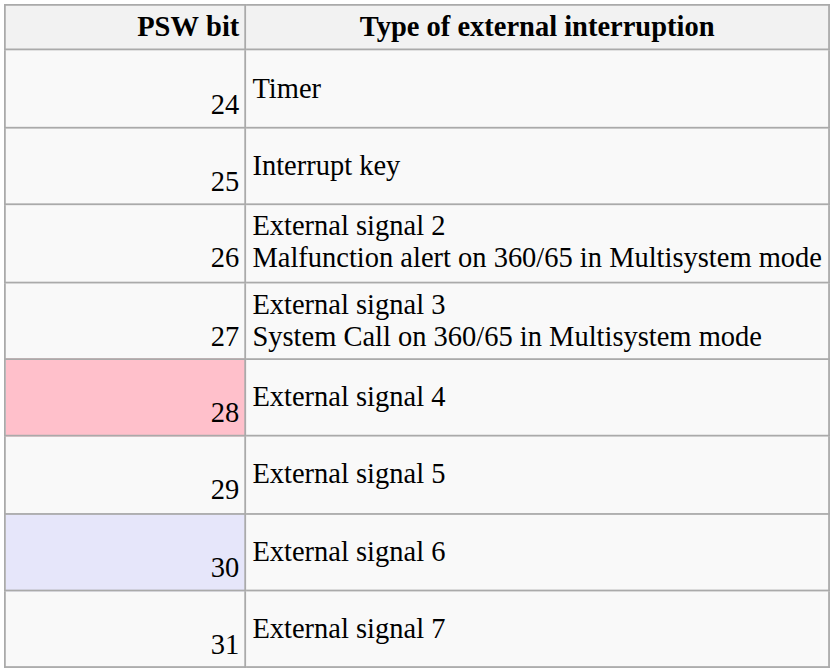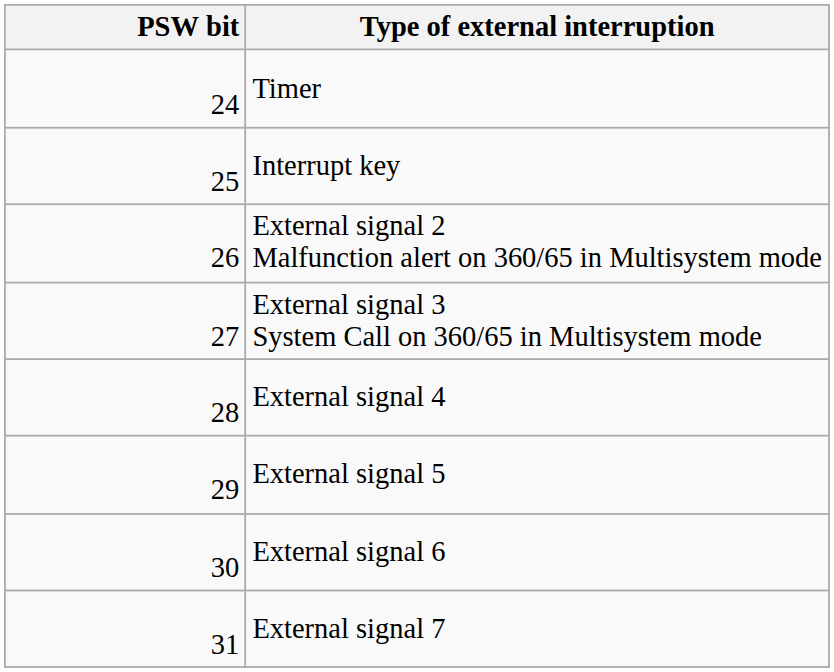(225, 413) pink background -> (225, 413) no background
(225, 567) lavender background -> (225, 567) no background
